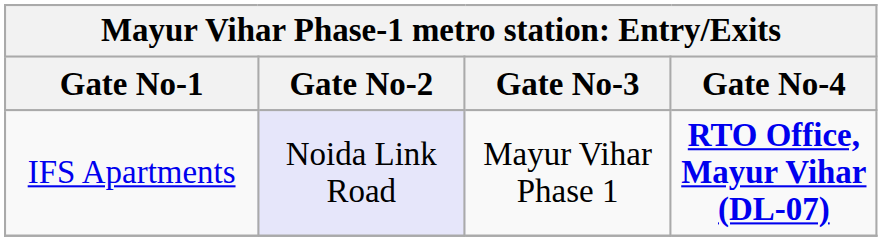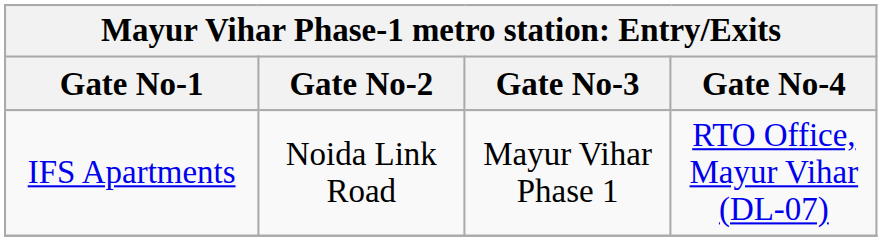(361, 172) lavender background -> (361, 172) no background
(774, 172) bold -> (774, 172) normal
